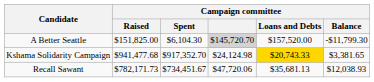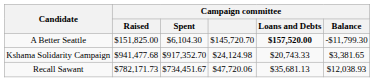(232, 41) lightgrey background -> (232, 41) no background
(290, 41) normal -> (290, 41) bold
(290, 55) gold background -> (290, 55) no background
